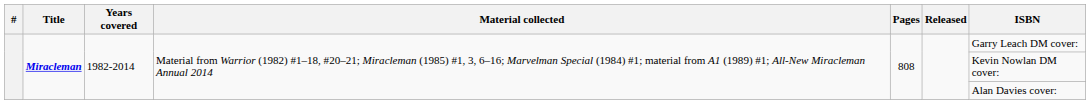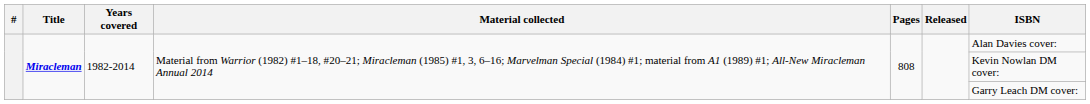(1025, 43) Garry Leach DM cover: -> (1014, 43) Alan Davies cover:
(1014, 90) Alan Davies cover: -> (1025, 90) Garry Leach DM cover:
